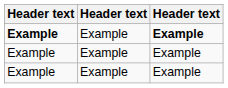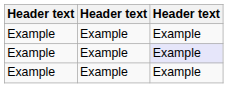(33, 33) bold -> (31, 33) normal
(178, 33) bold -> (177, 33) normal
(177, 53) no background -> (177, 53) lavender background
